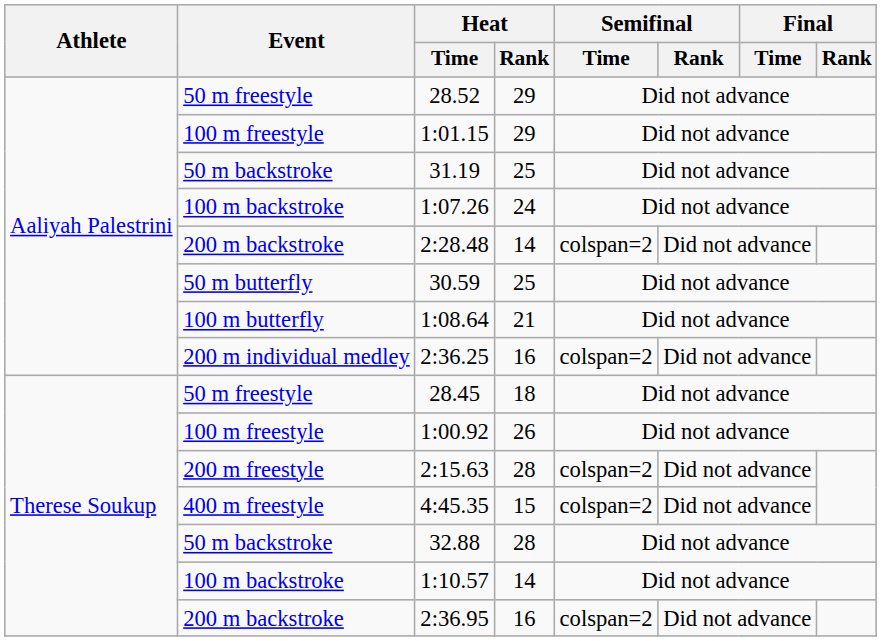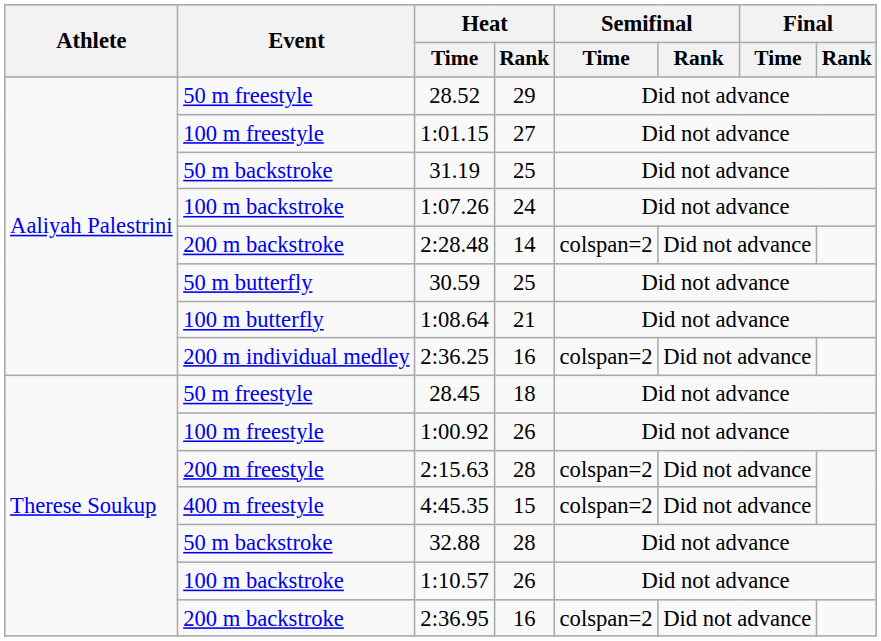(524, 133) 29 -> (524, 133) 27
(524, 580) 14 -> (524, 580) 26
